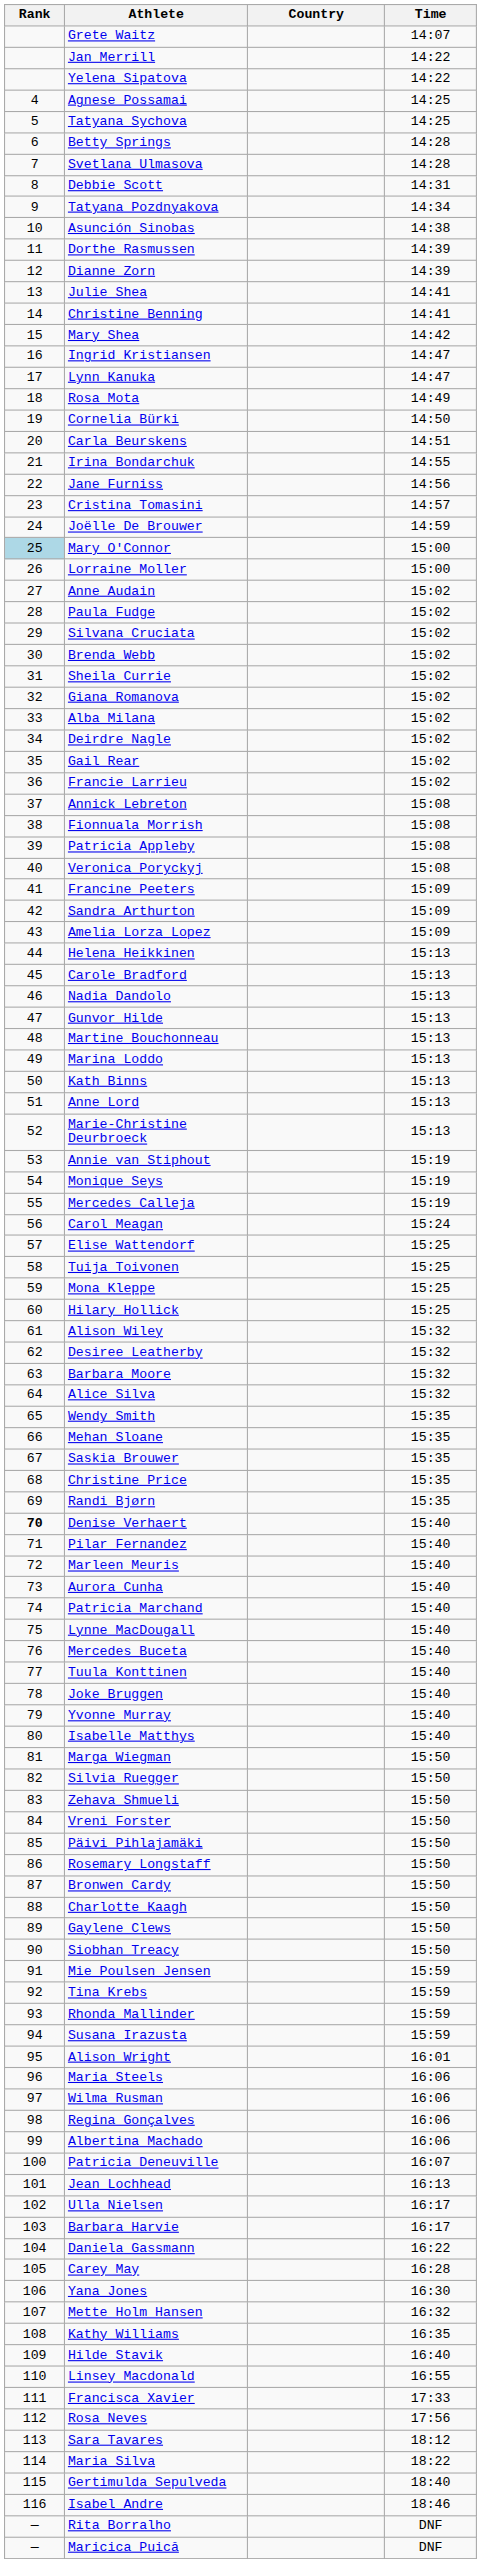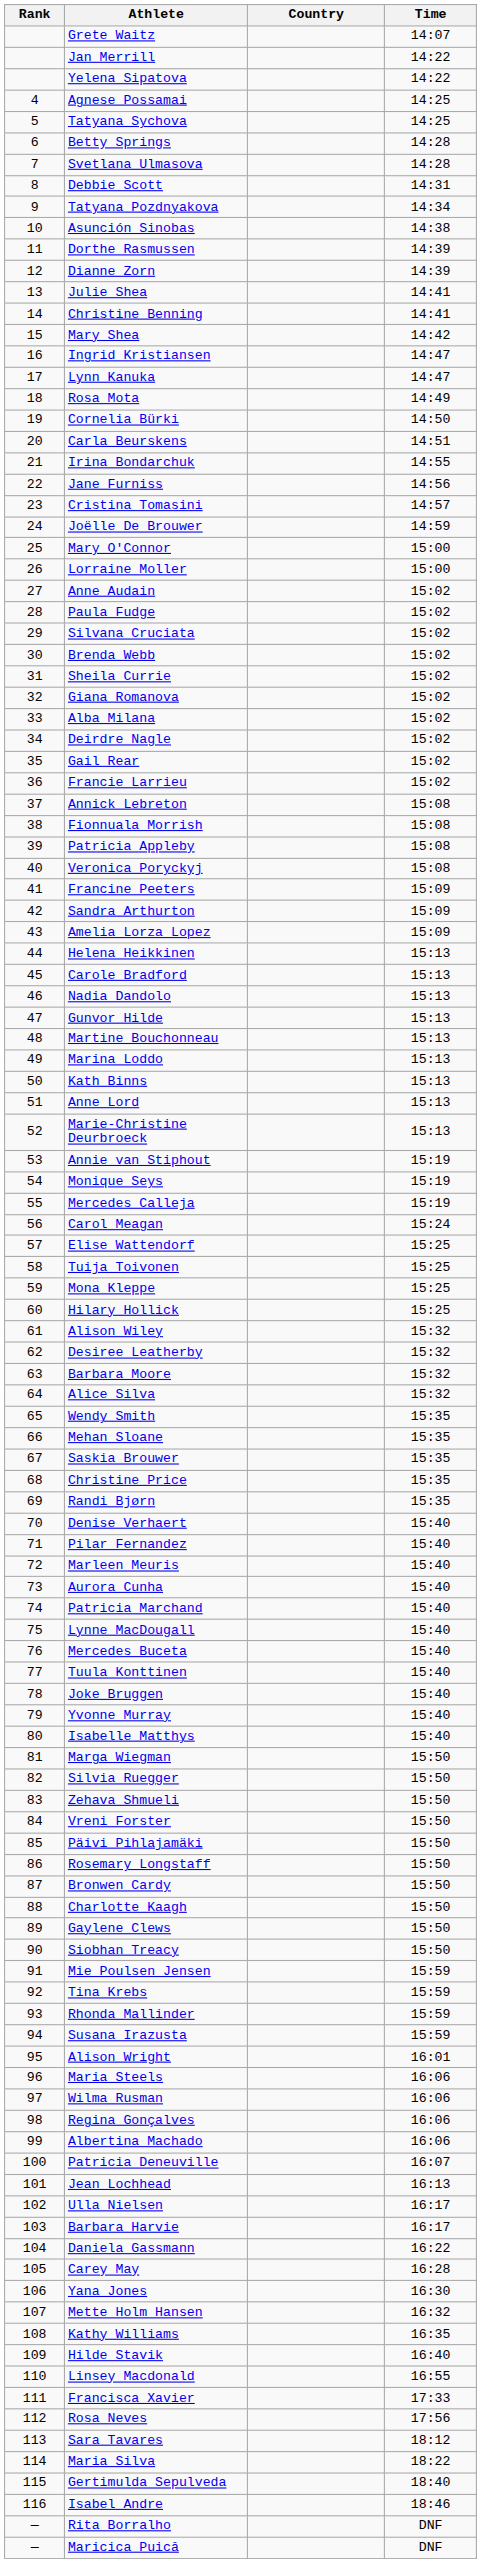(35, 549) lightblue background -> (35, 549) no background
(35, 1524) bold -> (35, 1524) normal
